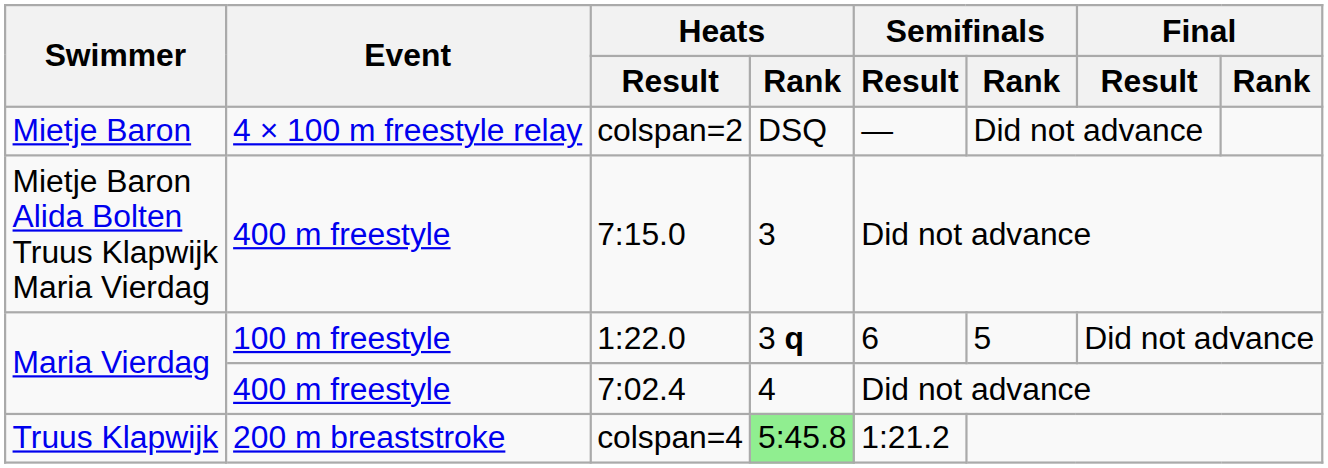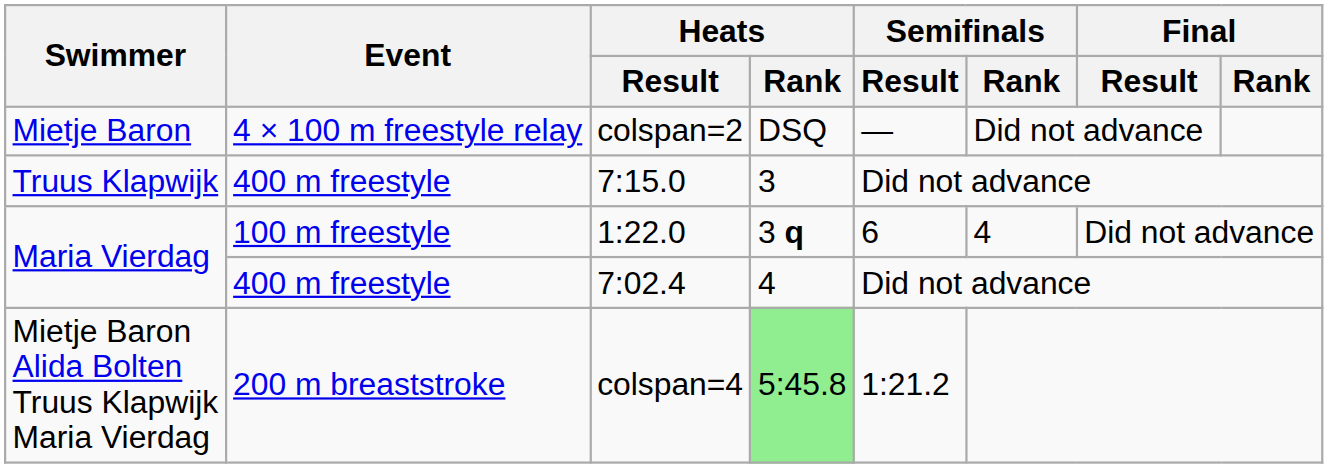(115, 235) Mietje Baron Alida Bolten Truus Klapwijk Maria Vierdag -> (115, 181) Truus Klapwijk
(982, 338) 5 -> (982, 232) 4
(115, 438) Truus Klapwijk -> (115, 385) Mietje Baron Alida Bolten Truus Klapwijk Maria Vierdag
